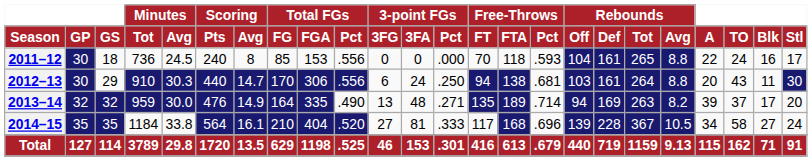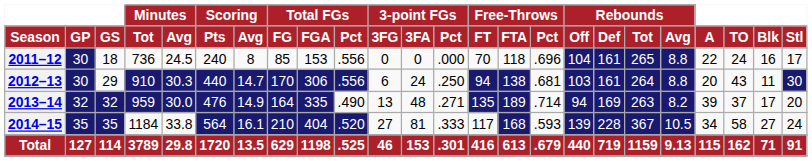(547, 59) .593 -> (547, 59) .696
(547, 124) .696 -> (547, 124) .593
